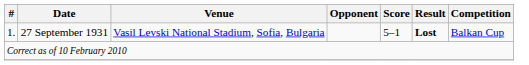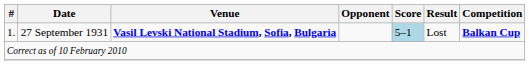(219, 32) normal -> (225, 32) bold
(392, 32) no background -> (403, 32) lightblue background
(426, 32) bold -> (437, 32) normal
(478, 32) normal -> (491, 32) bold
